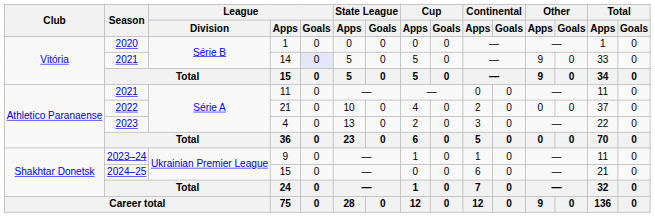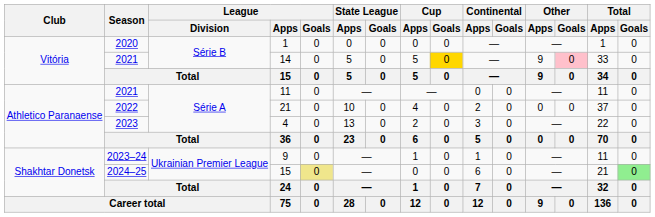(317, 60) lavender background -> (317, 60) no background
(447, 60) no background -> (447, 60) gold background
(572, 60) no background -> (572, 60) pink background
(317, 172) no background -> (317, 172) khaki background
(634, 172) no background -> (634, 172) lightgreen background
